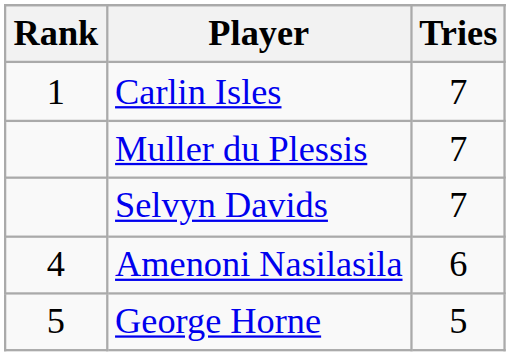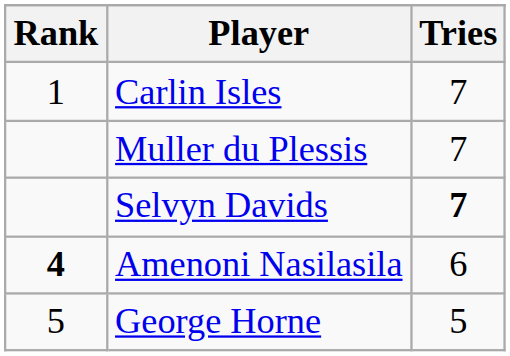(458, 206) normal -> (458, 206) bold
(56, 263) normal -> (56, 263) bold
